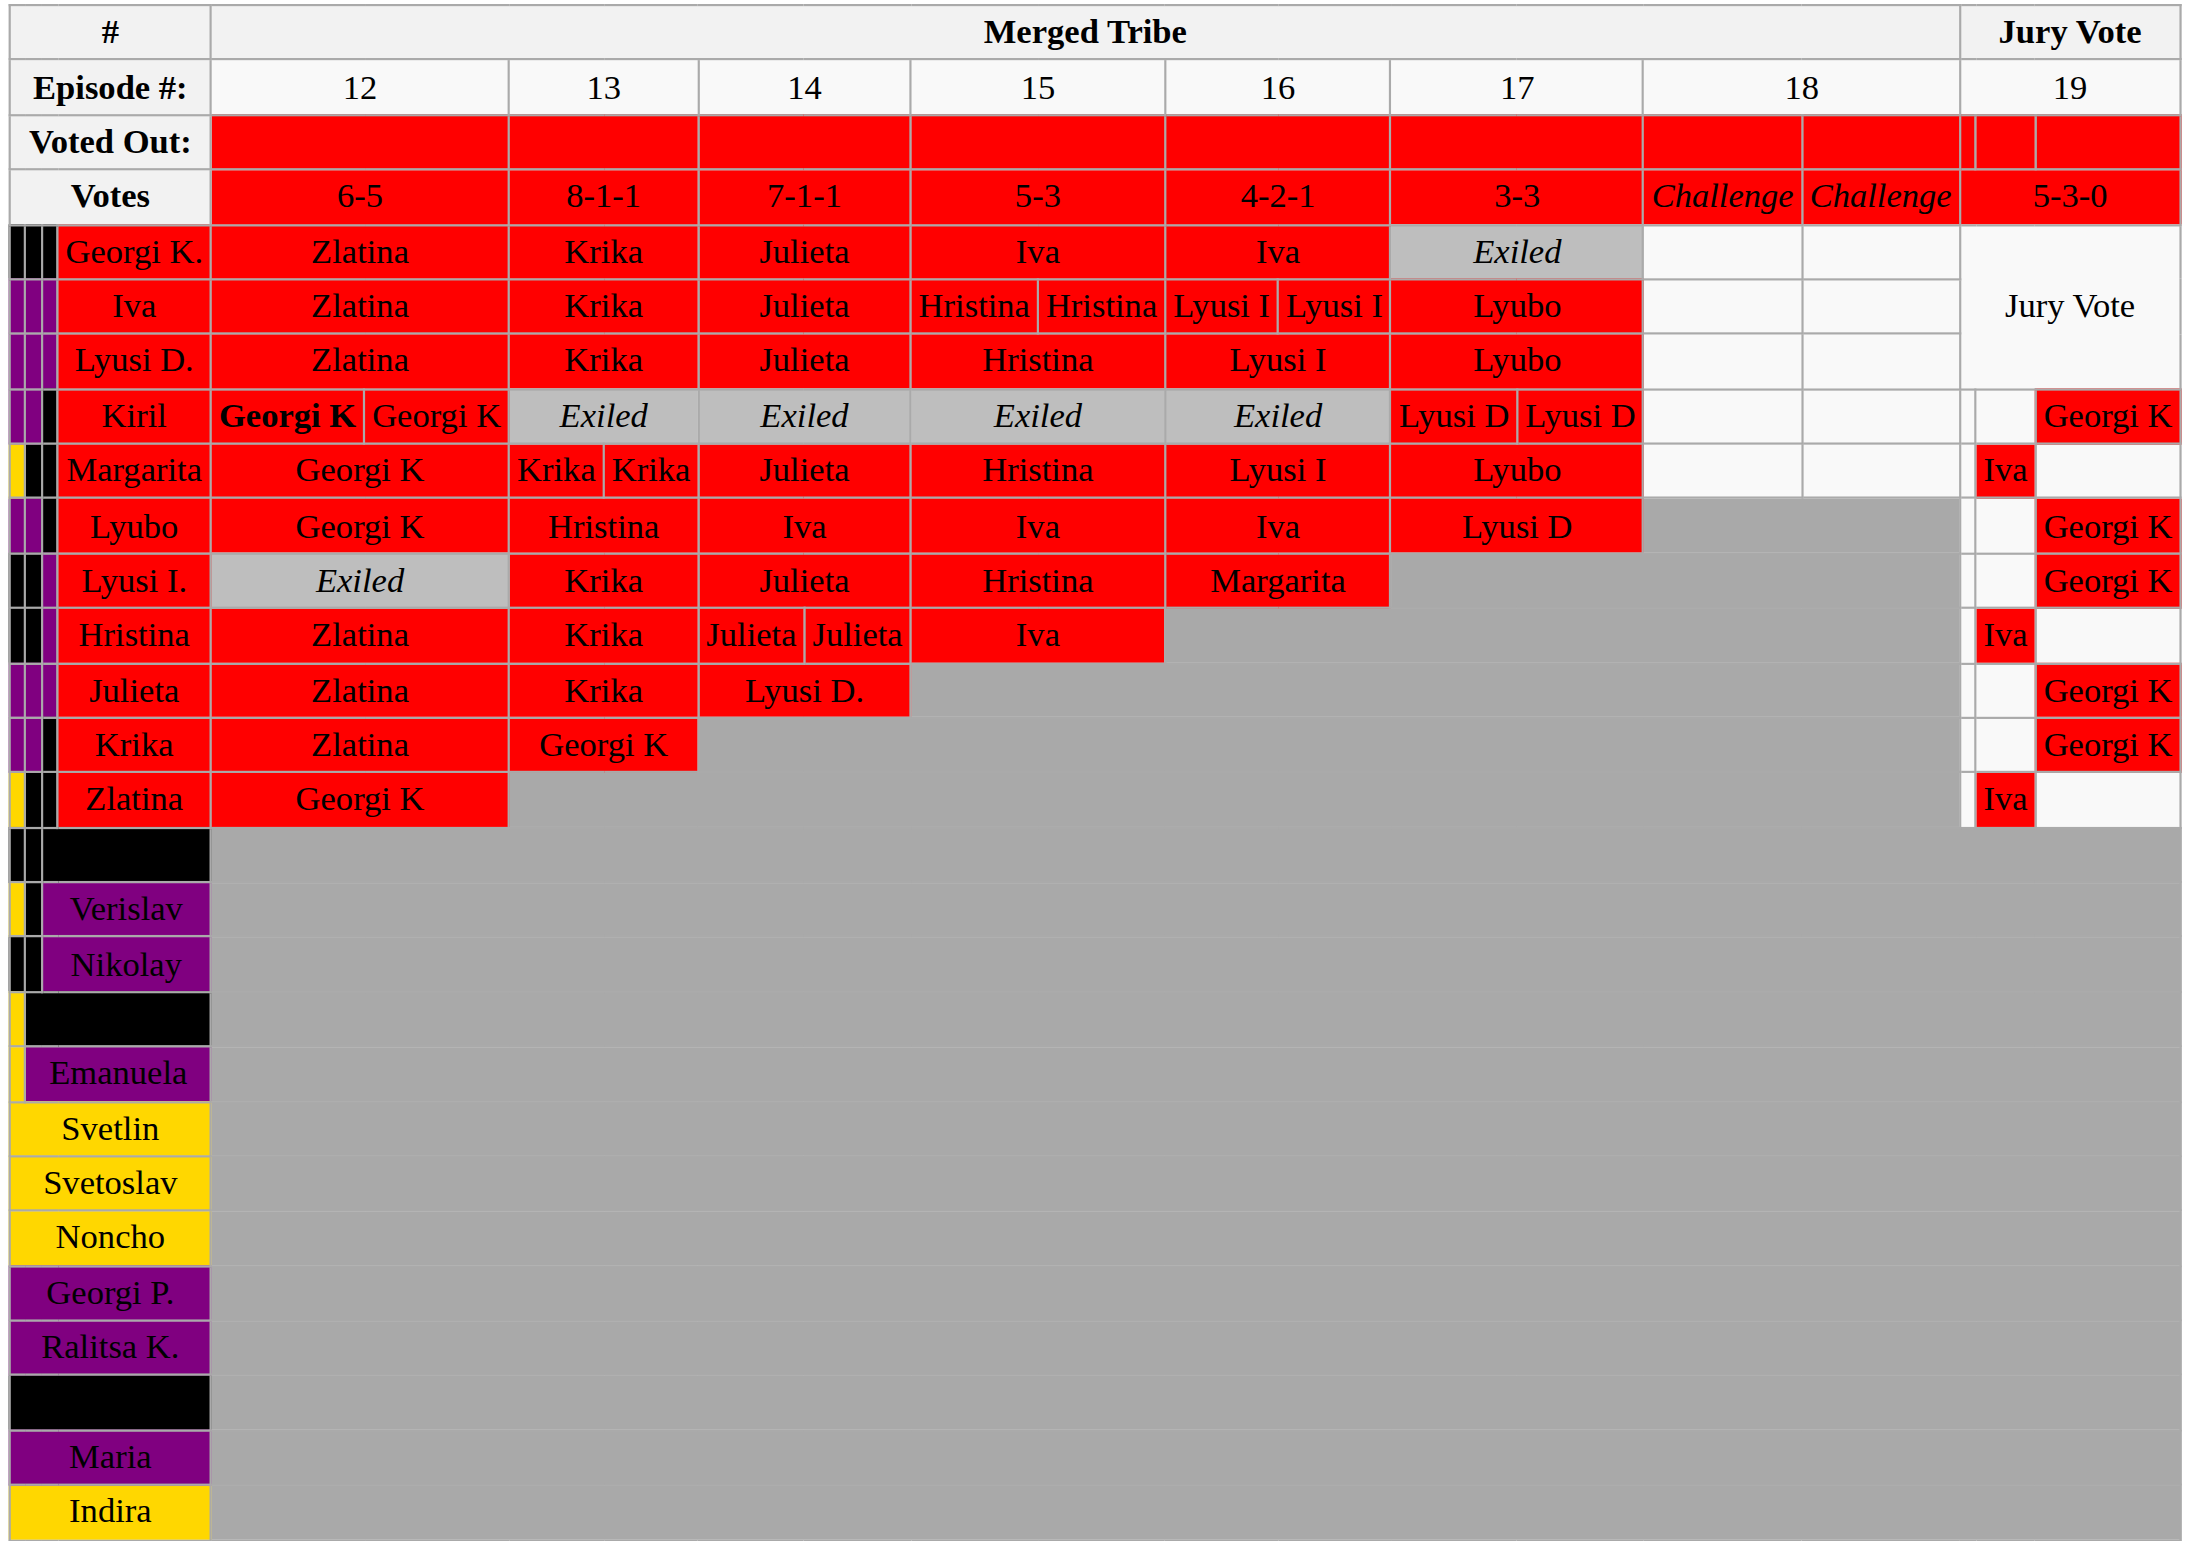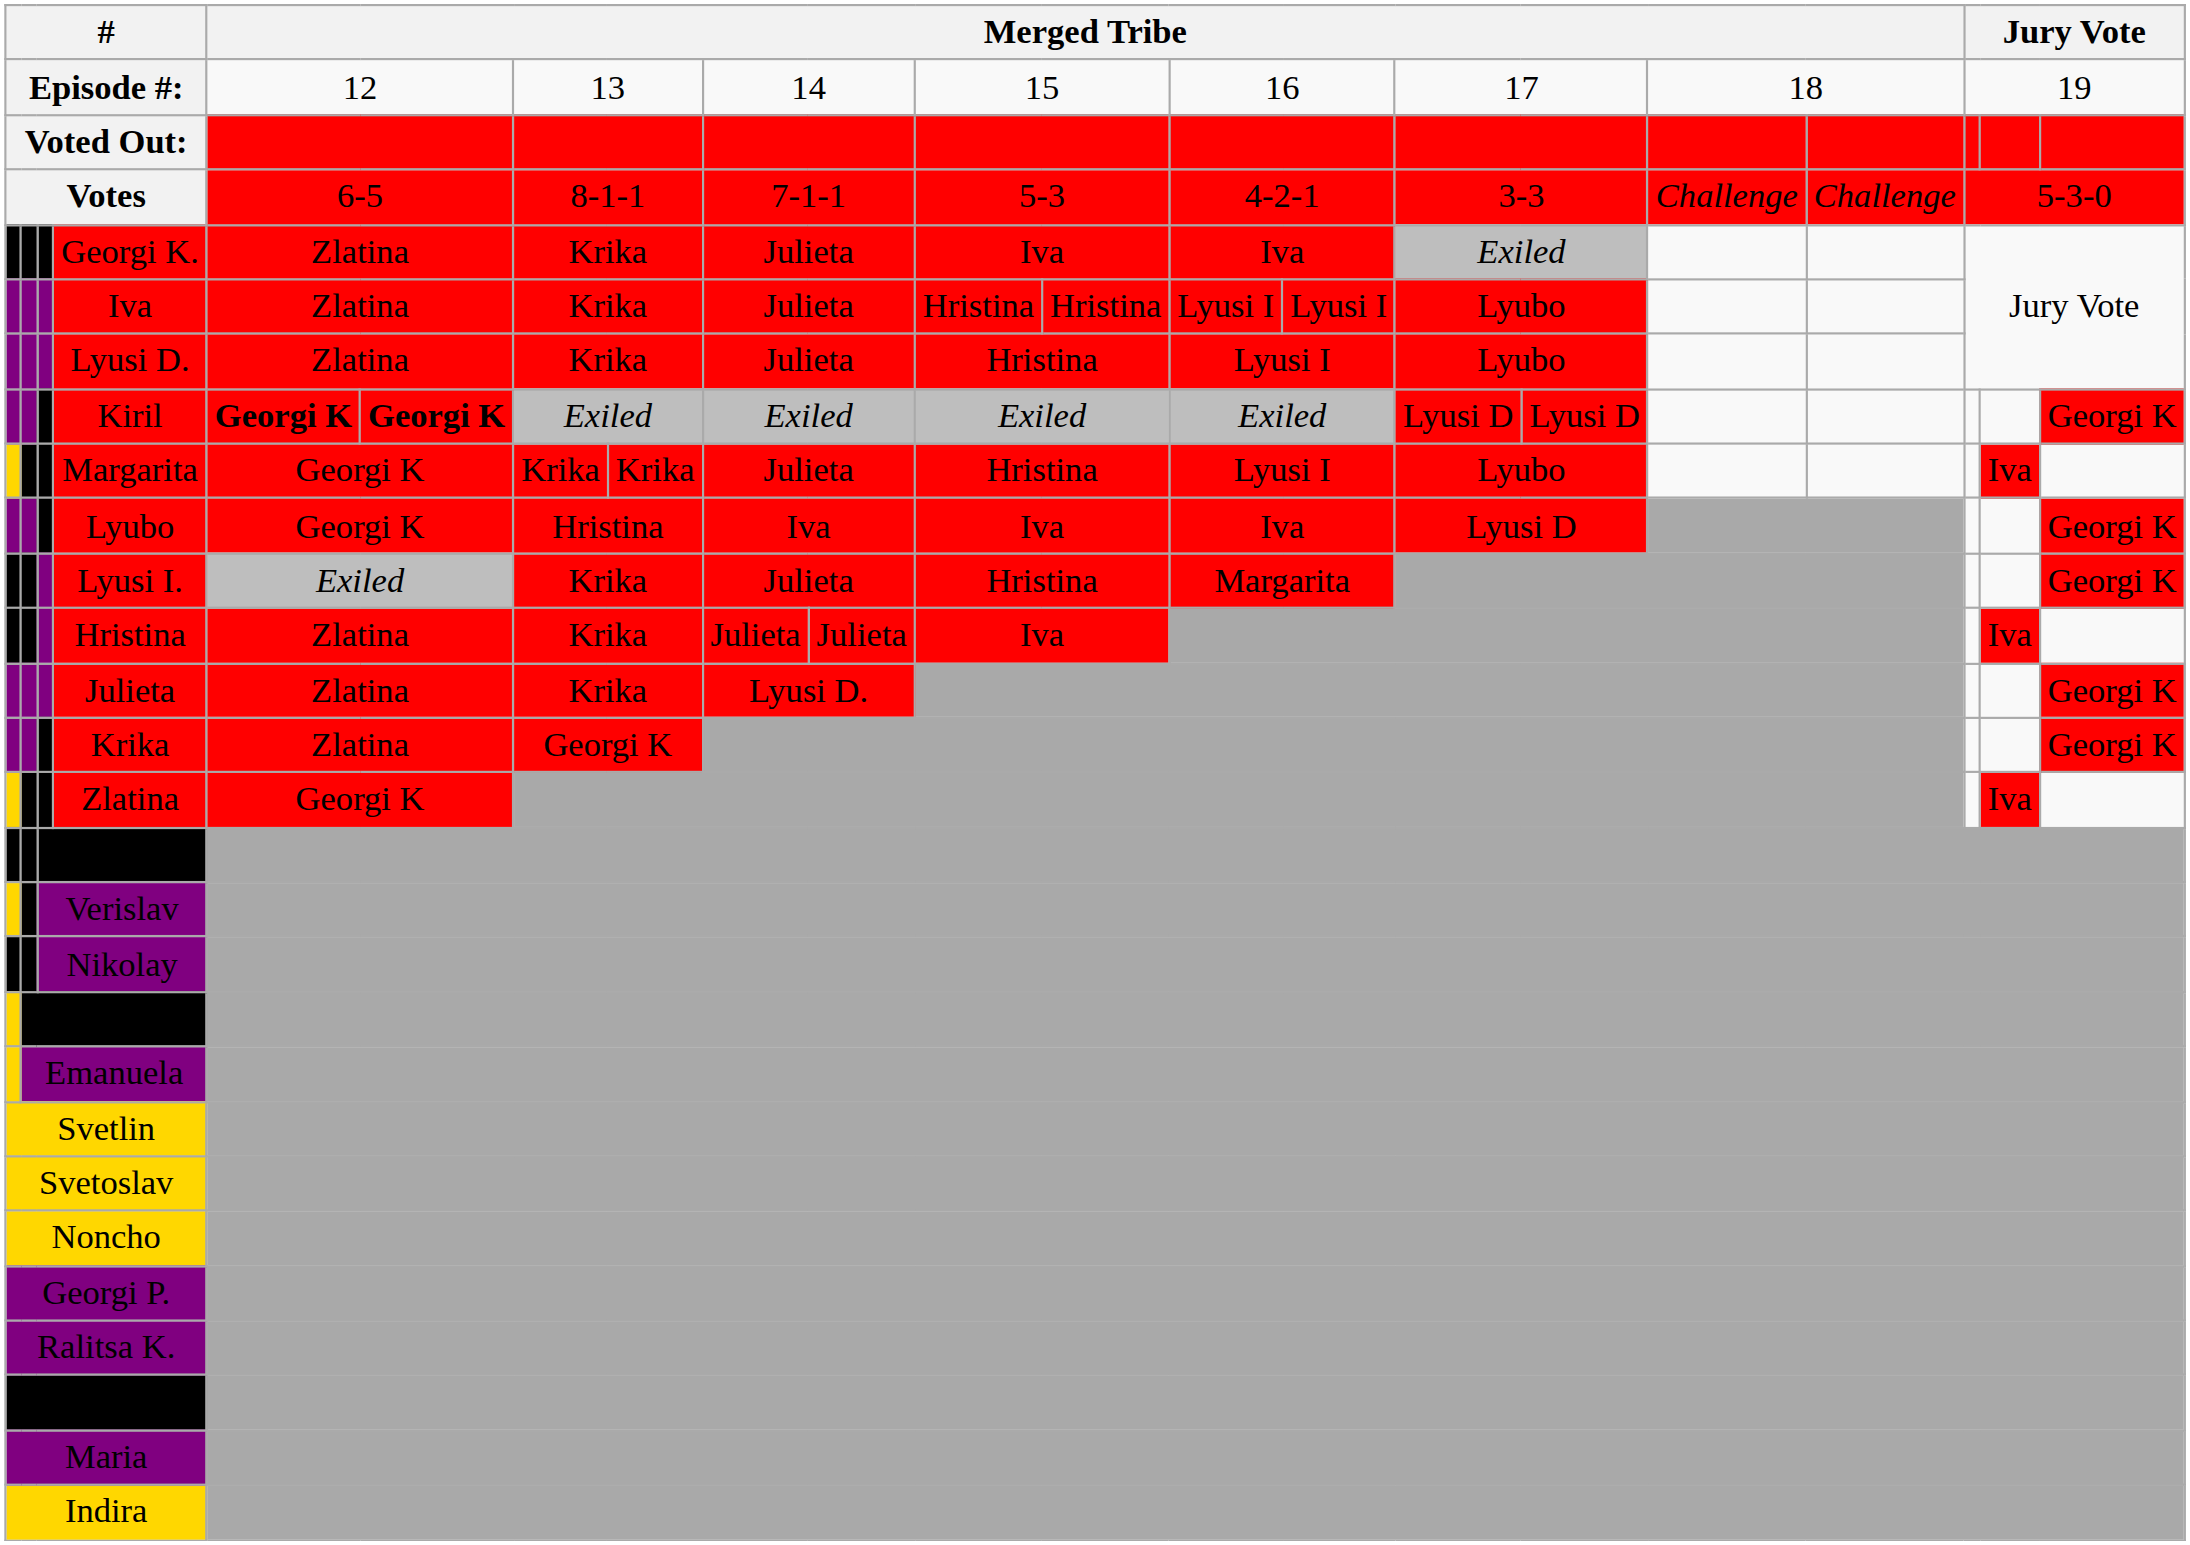(437, 415) normal -> (437, 415) bold
